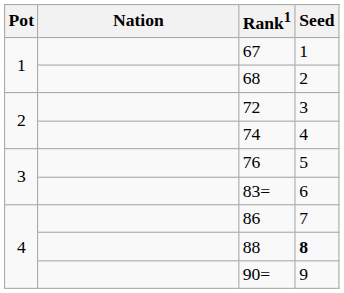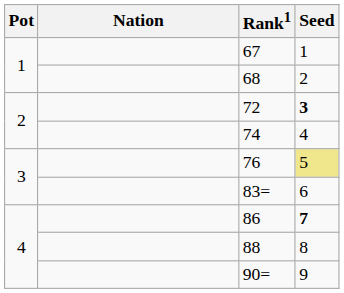(304, 106) normal -> (304, 106) bold
(304, 162) no background -> (304, 162) khaki background
(304, 218) normal -> (304, 218) bold
(304, 246) bold -> (304, 246) normal
